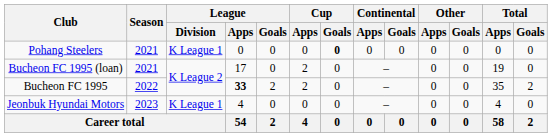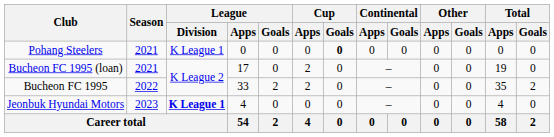(241, 86) bold -> (243, 86) normal
(196, 104) normal -> (197, 104) bold
